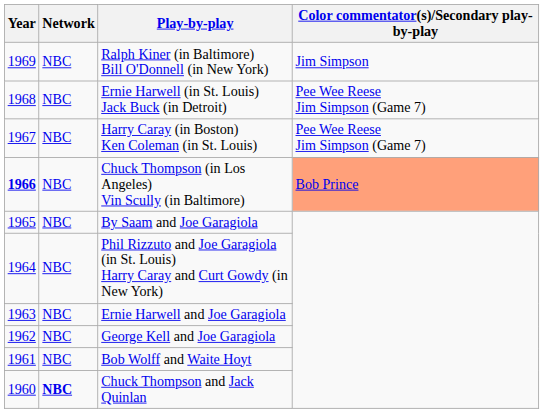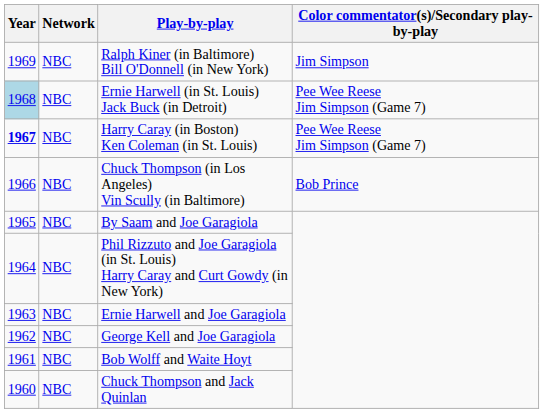(22, 99) no background -> (22, 99) lightblue background
(22, 138) normal -> (22, 138) bold
(22, 184) bold -> (22, 184) normal
(327, 184) lightsalmon background -> (327, 184) no background
(57, 389) bold -> (57, 389) normal
